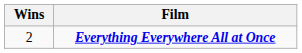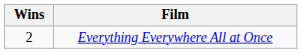(175, 37) bold -> (175, 37) normal
